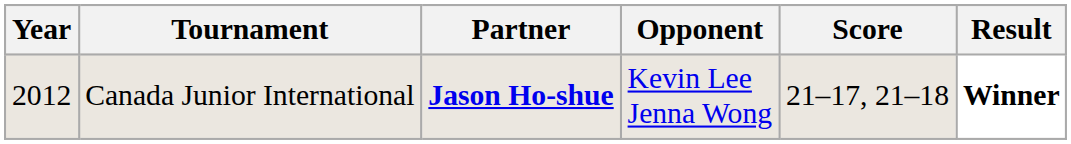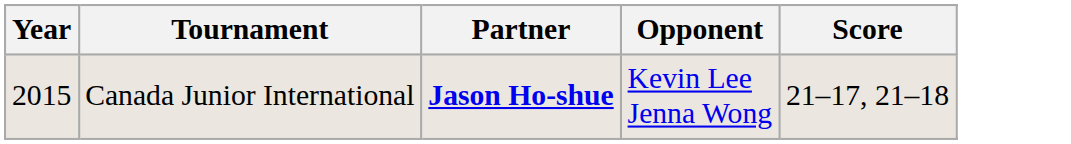- column: (1011, 29)
(42, 95) 2012 -> (42, 95) 2015
